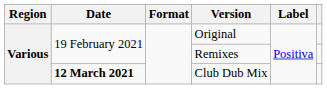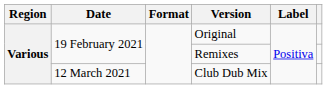(94, 73) bold -> (92, 73) normal
